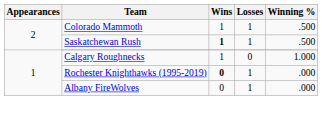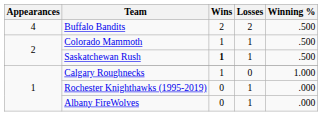+ row: (95, 27)
(222, 73) bold -> (222, 88) normal
